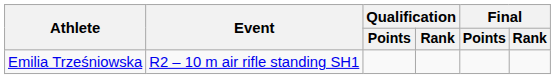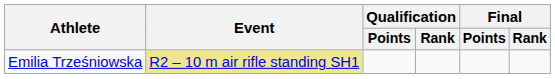(254, 62) no background -> (254, 62) khaki background
